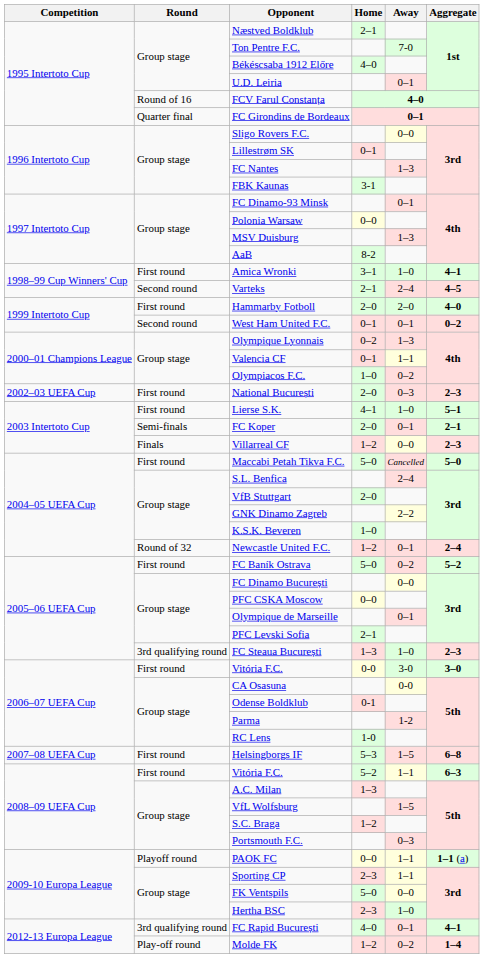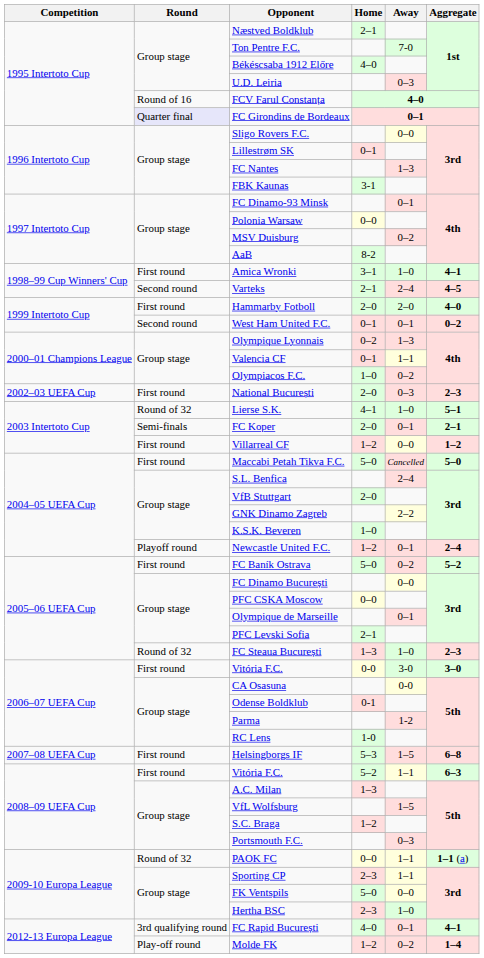(406, 82) 0–1 -> (406, 82) 0–3
(165, 116) no background -> (165, 116) lavender background
(406, 237) 1–3 -> (406, 237) 0–2
(161, 409) First round -> (164, 409) Round of 32
(150, 444) Finals -> (161, 444) First round
(453, 444) 2–3 -> (453, 444) 1–2
(164, 548) Round of 32 -> (167, 548) Playoff round
(182, 651) 3rd qualifying round -> (164, 651) Round of 32
(167, 858) Playoff round -> (164, 858) Round of 32
